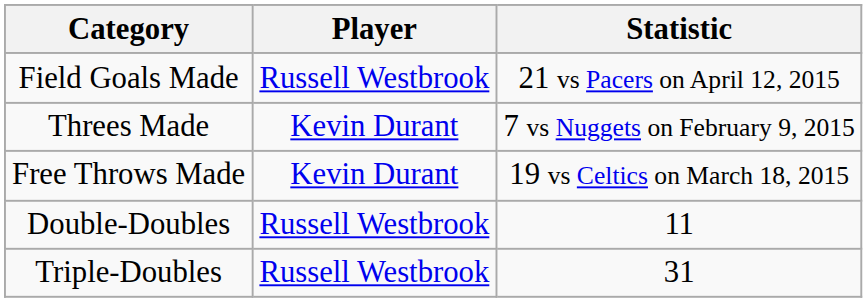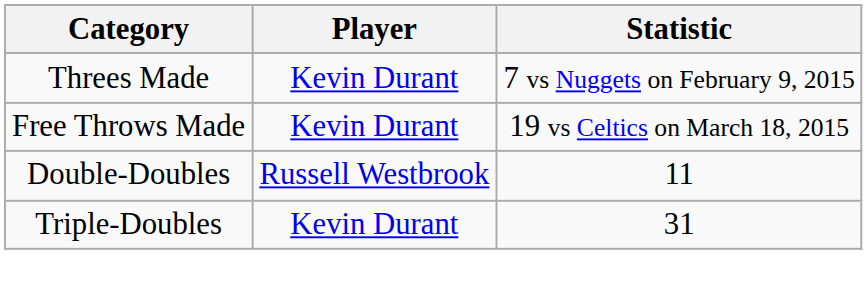- row: (129, 77)
(374, 272) Russell Westbrook -> (374, 223) Kevin Durant
